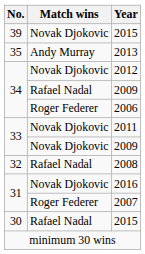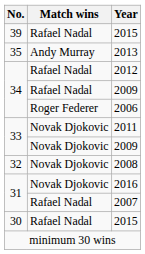(69, 33) Novak Djokovic -> (61, 33) Rafael Nadal
(69, 71) Novak Djokovic -> (61, 71) Rafael Nadal
(61, 164) Rafael Nadal -> (69, 164) Novak Djokovic
(64, 202) Roger Federer -> (61, 202) Rafael Nadal
